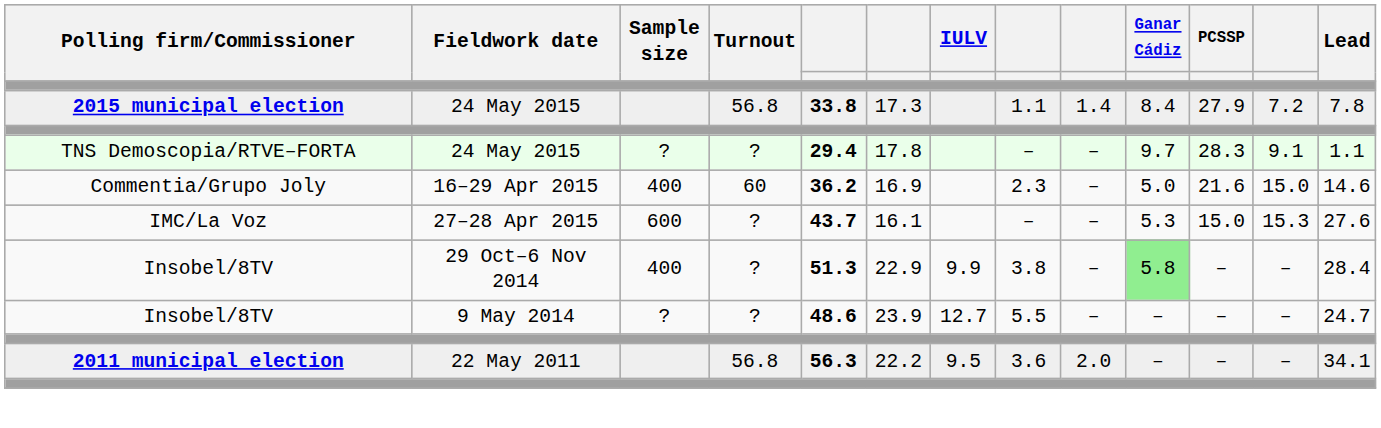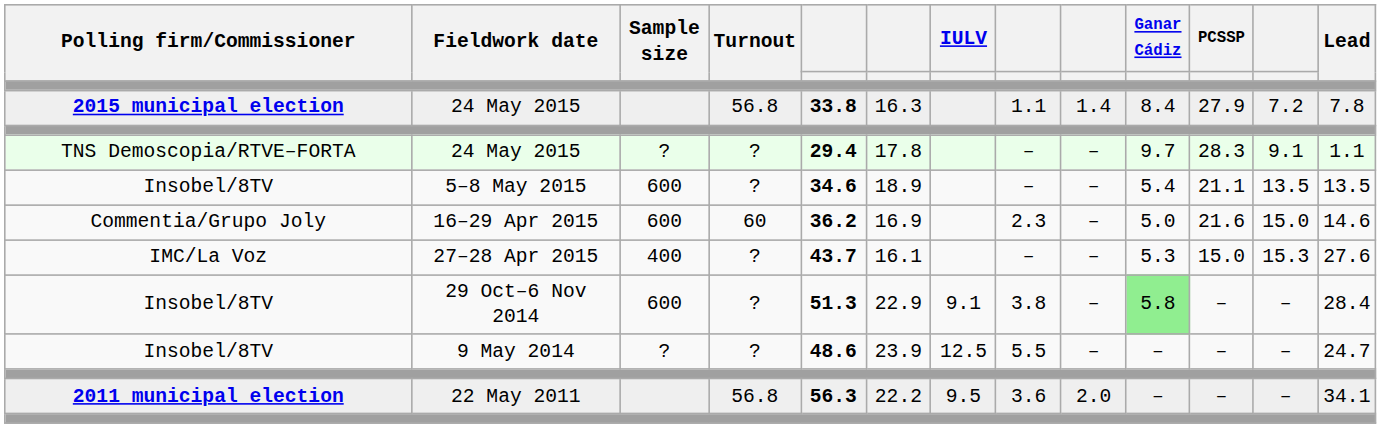(898, 108) 17.3 -> (898, 108) 16.3
+ row: (208, 187)
(664, 187) 400 -> (664, 222) 600
(664, 222) 600 -> (664, 257) 400
(664, 270) 400 -> (664, 305) 600
(963, 270) 9.9 -> (963, 305) 9.1
(963, 318) 12.7 -> (963, 352) 12.5
